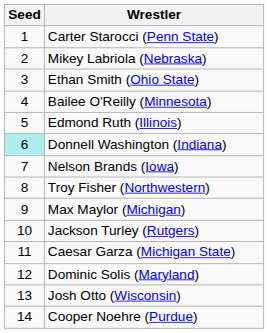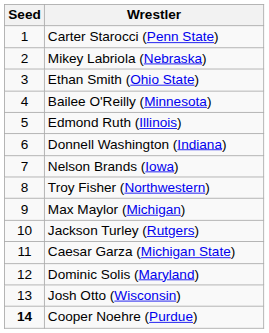(25, 144) paleturquoise background -> (25, 144) no background
(25, 317) normal -> (25, 317) bold
